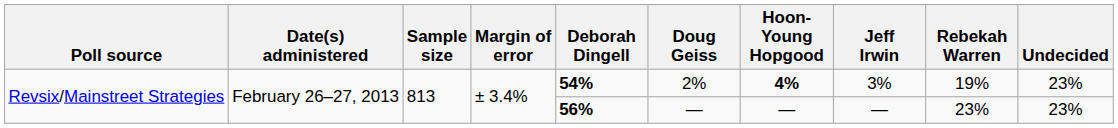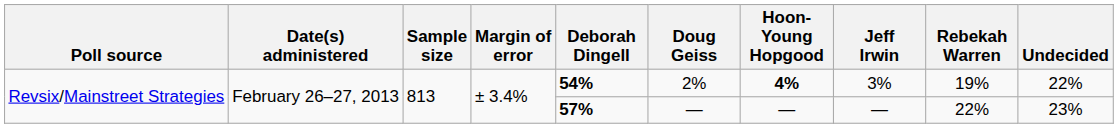(1066, 83) 23% -> (1066, 83) 22%
(576, 109) 56% -> (576, 109) 57%
(972, 109) 23% -> (972, 109) 22%
